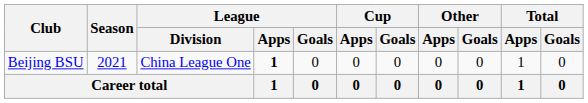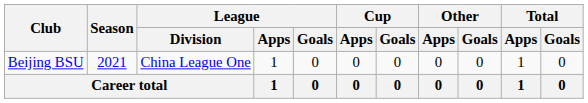(274, 62) bold -> (274, 62) normal
